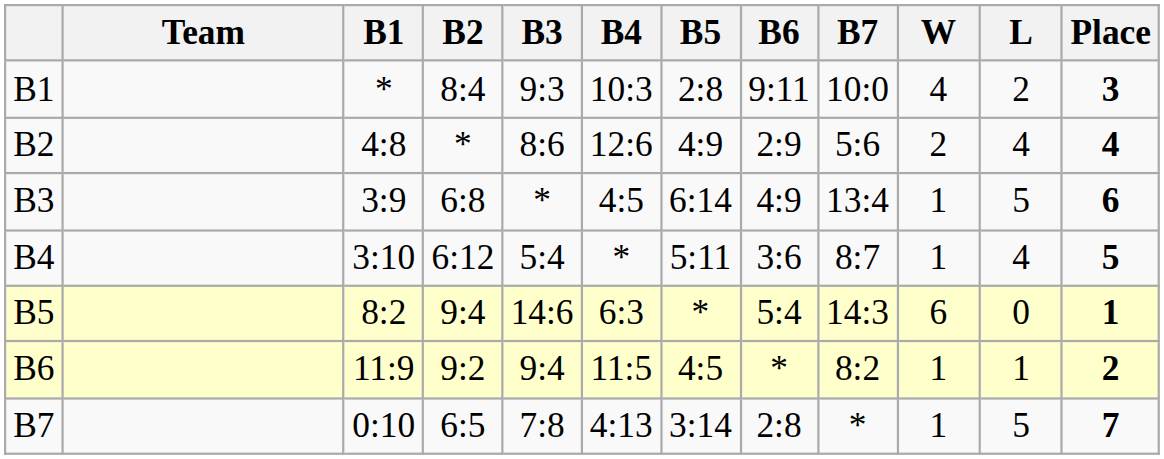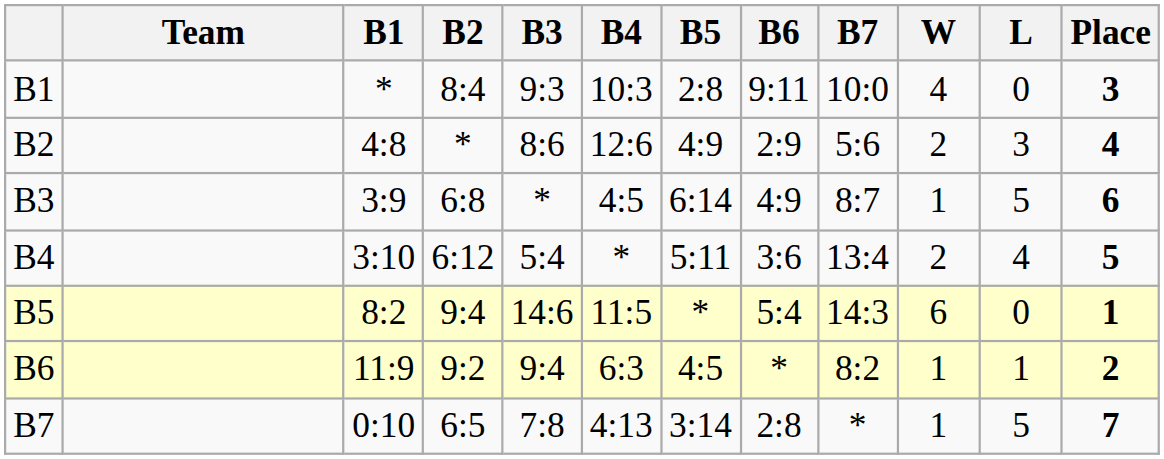(1021, 88) 2 -> (1021, 88) 0
(1021, 144) 4 -> (1021, 144) 3
(858, 200) 13:4 -> (858, 200) 8:7
(858, 256) 8:7 -> (858, 256) 13:4
(938, 256) 1 -> (938, 256) 2
(621, 312) 6:3 -> (621, 312) 11:5
(621, 369) 11:5 -> (621, 369) 6:3
